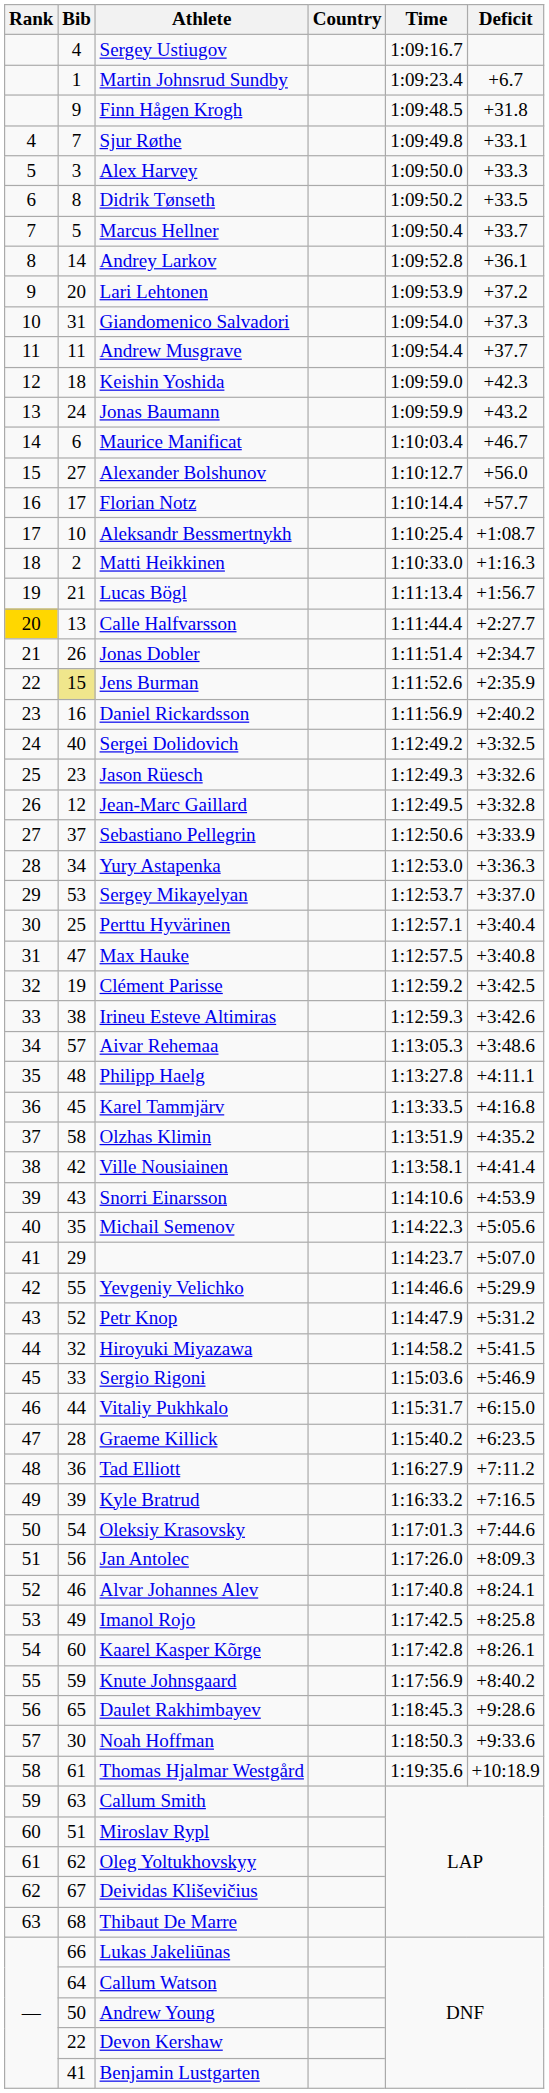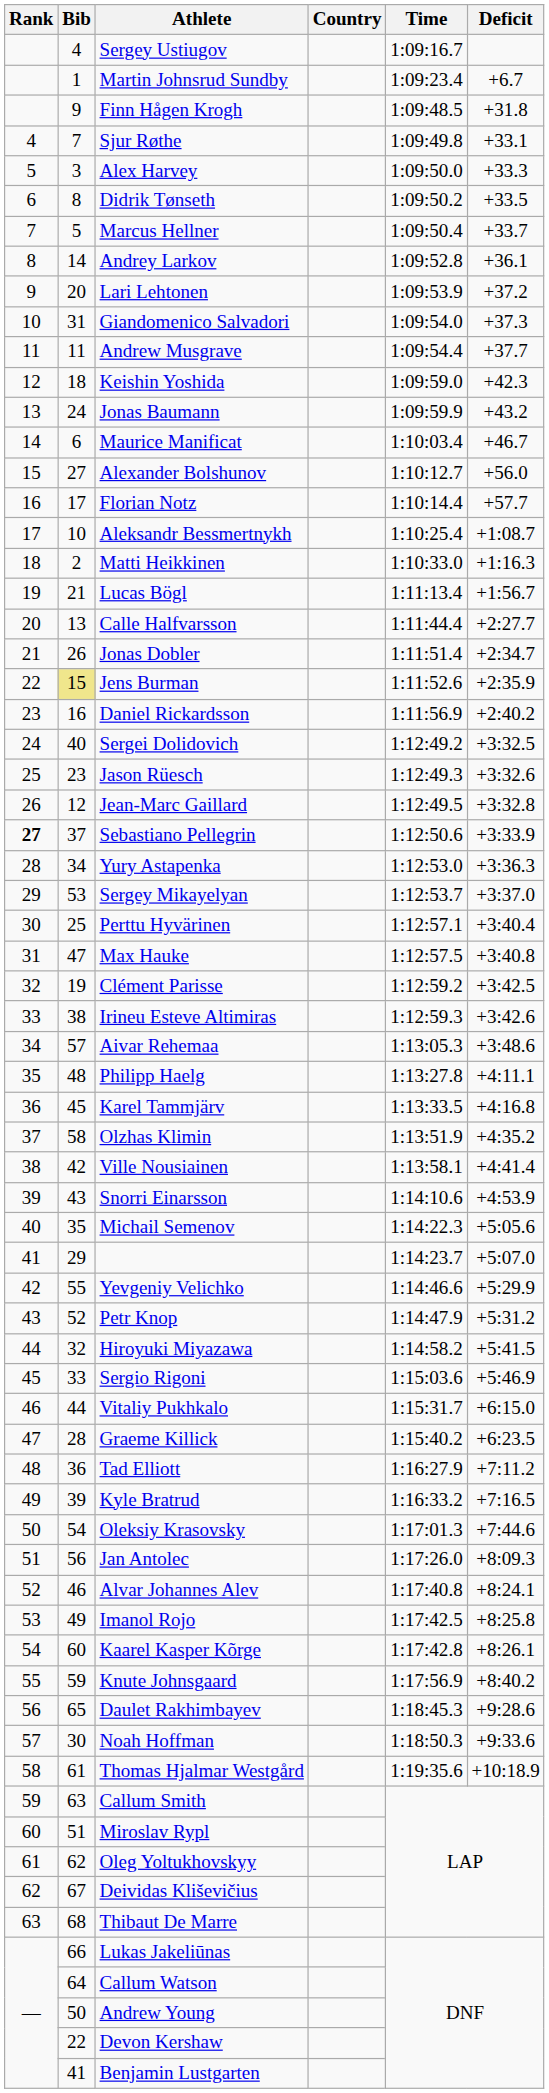(31, 623) gold background -> (31, 623) no background
(31, 834) normal -> (31, 834) bold
